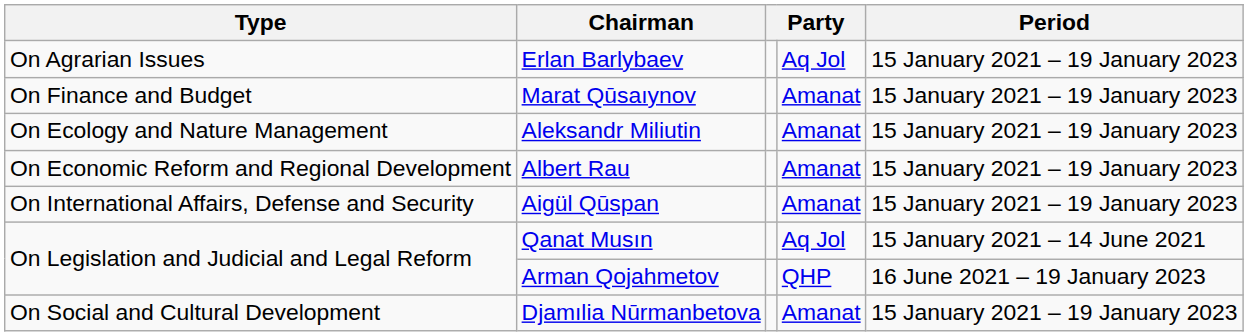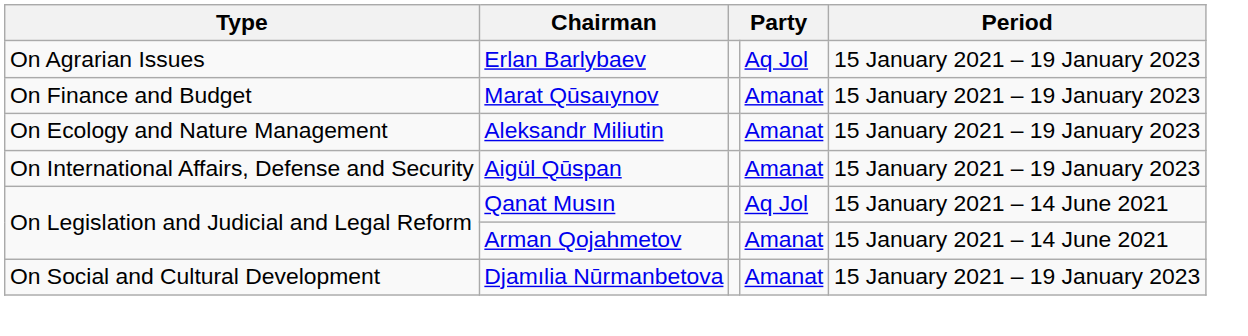- row: (576, 167)
(807, 276) QHP -> (784, 240) Amanat
(1038, 276) 16 June 2021 – 19 January 2023 -> (1001, 240) 15 January 2021 – 14 June 2021
